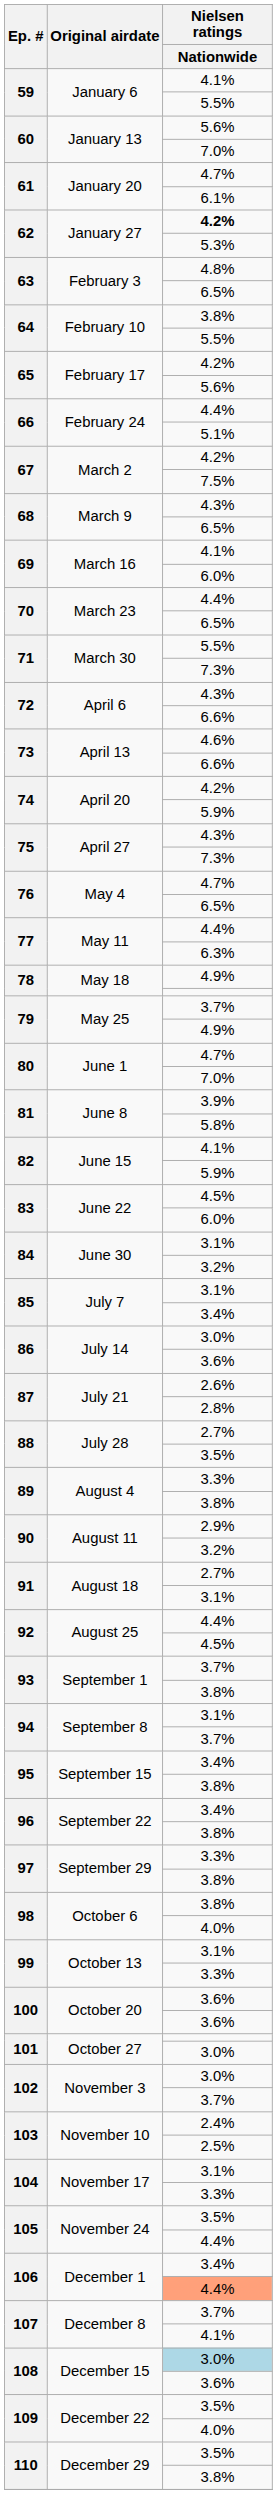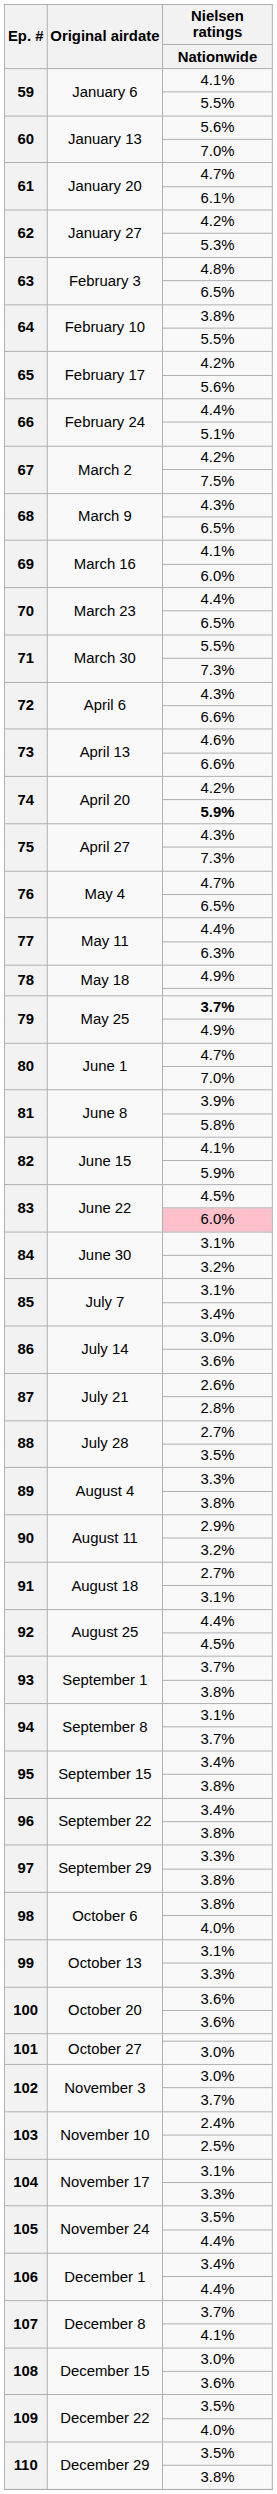(217, 221) bold -> (217, 221) normal
(217, 811) normal -> (217, 811) bold
(217, 1007) normal -> (217, 1007) bold
(217, 1219) no background -> (217, 1219) pink background
(217, 2288) lightsalmon background -> (217, 2288) no background
(217, 2359) lightblue background -> (217, 2359) no background
